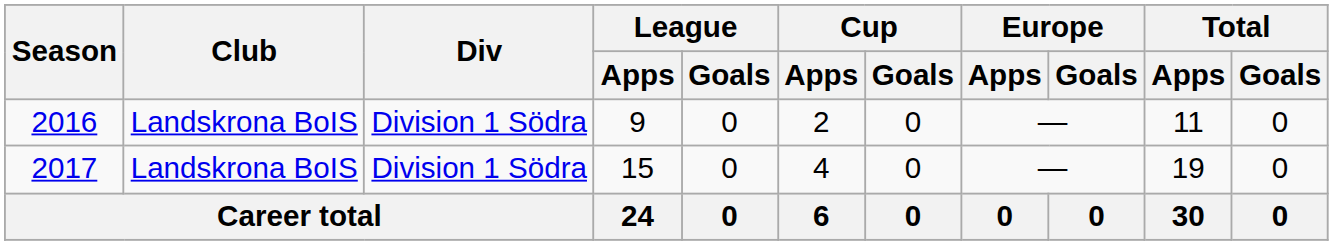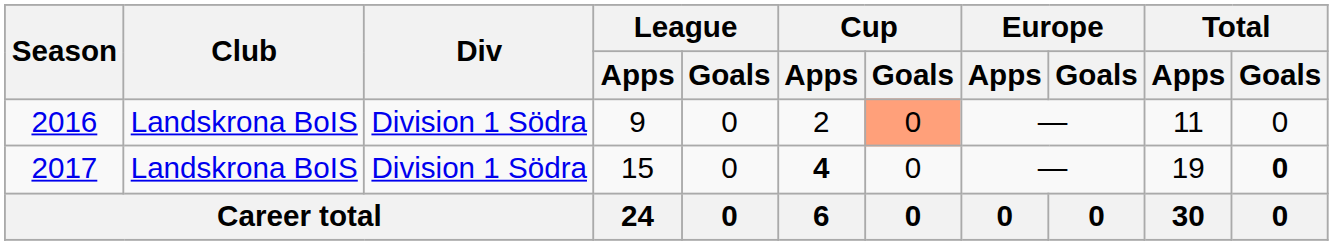(913, 121) no background -> (913, 121) lightsalmon background
(821, 168) normal -> (821, 168) bold
(1280, 168) normal -> (1280, 168) bold
